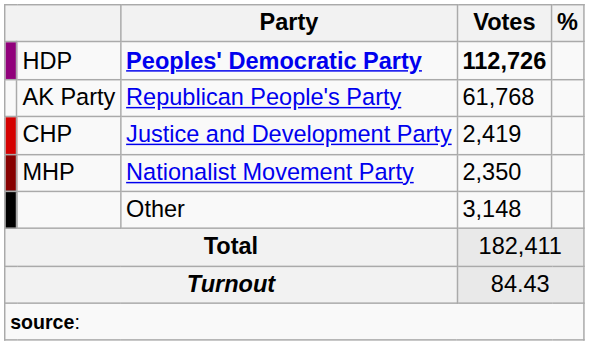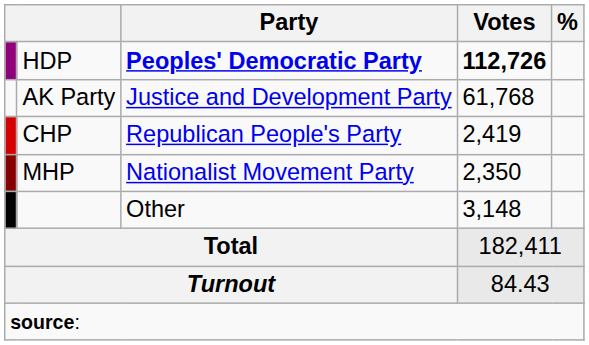(264, 97) Republican People's Party -> (289, 97) Justice and Development Party
(289, 135) Justice and Development Party -> (264, 135) Republican People's Party
